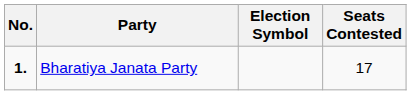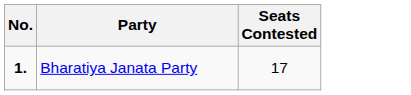- column: (280, 25)
